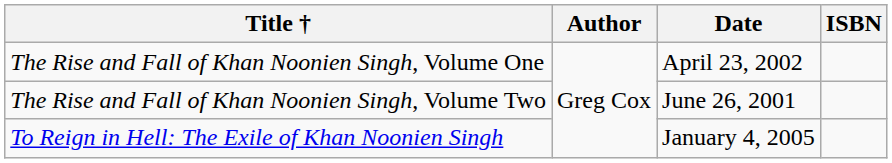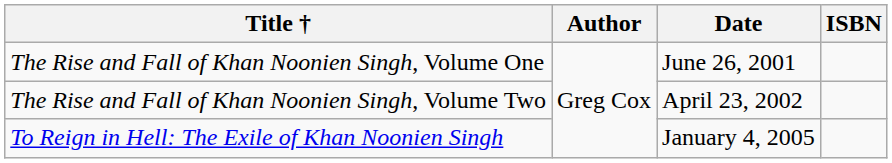(732, 61) April 23, 2002 -> (729, 61) June 26, 2001
(729, 99) June 26, 2001 -> (732, 99) April 23, 2002
